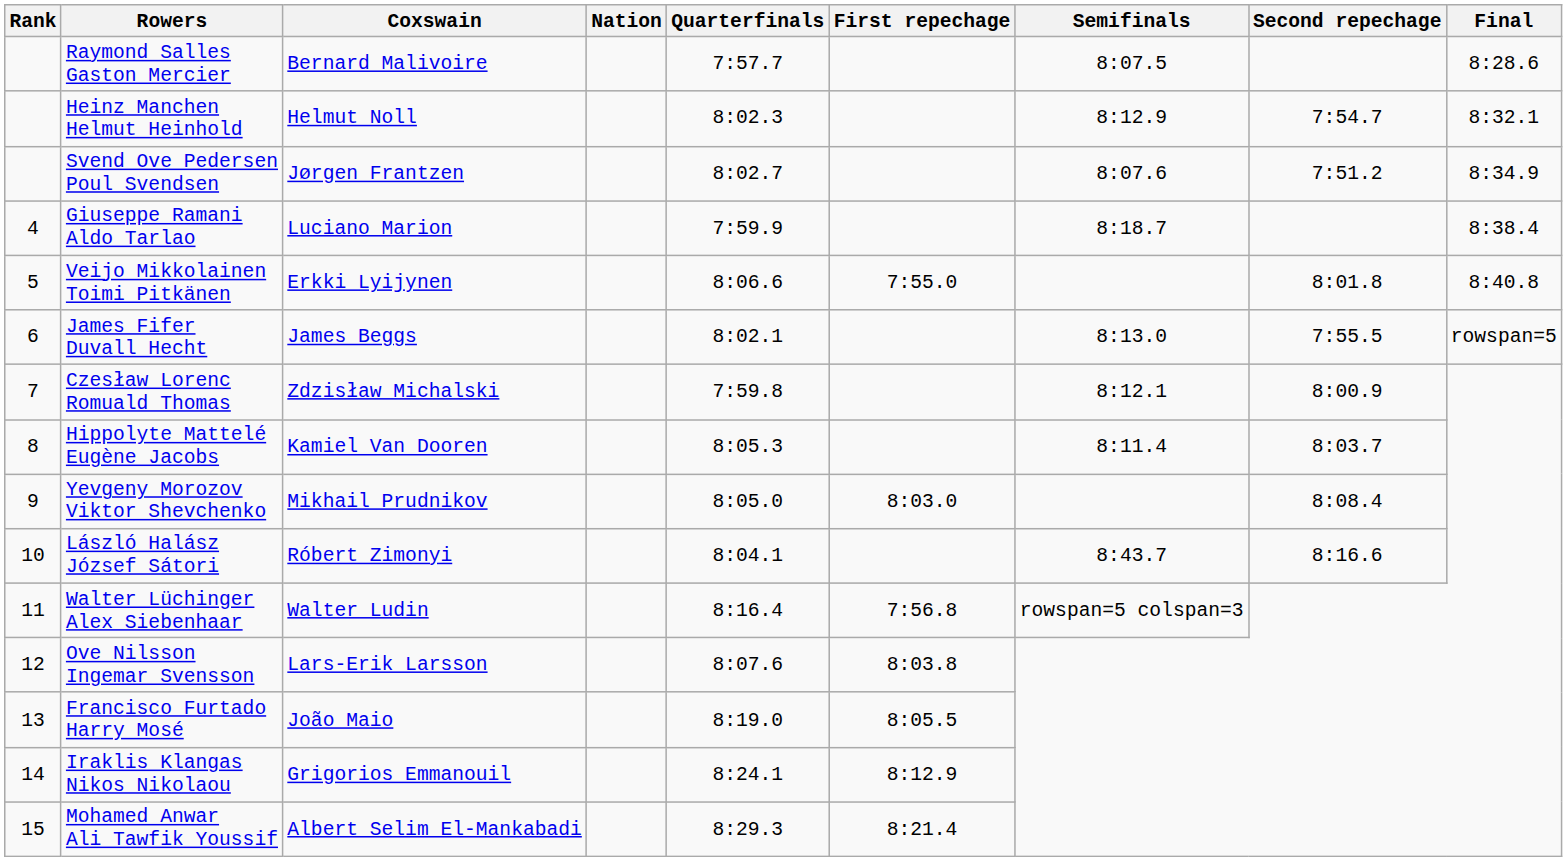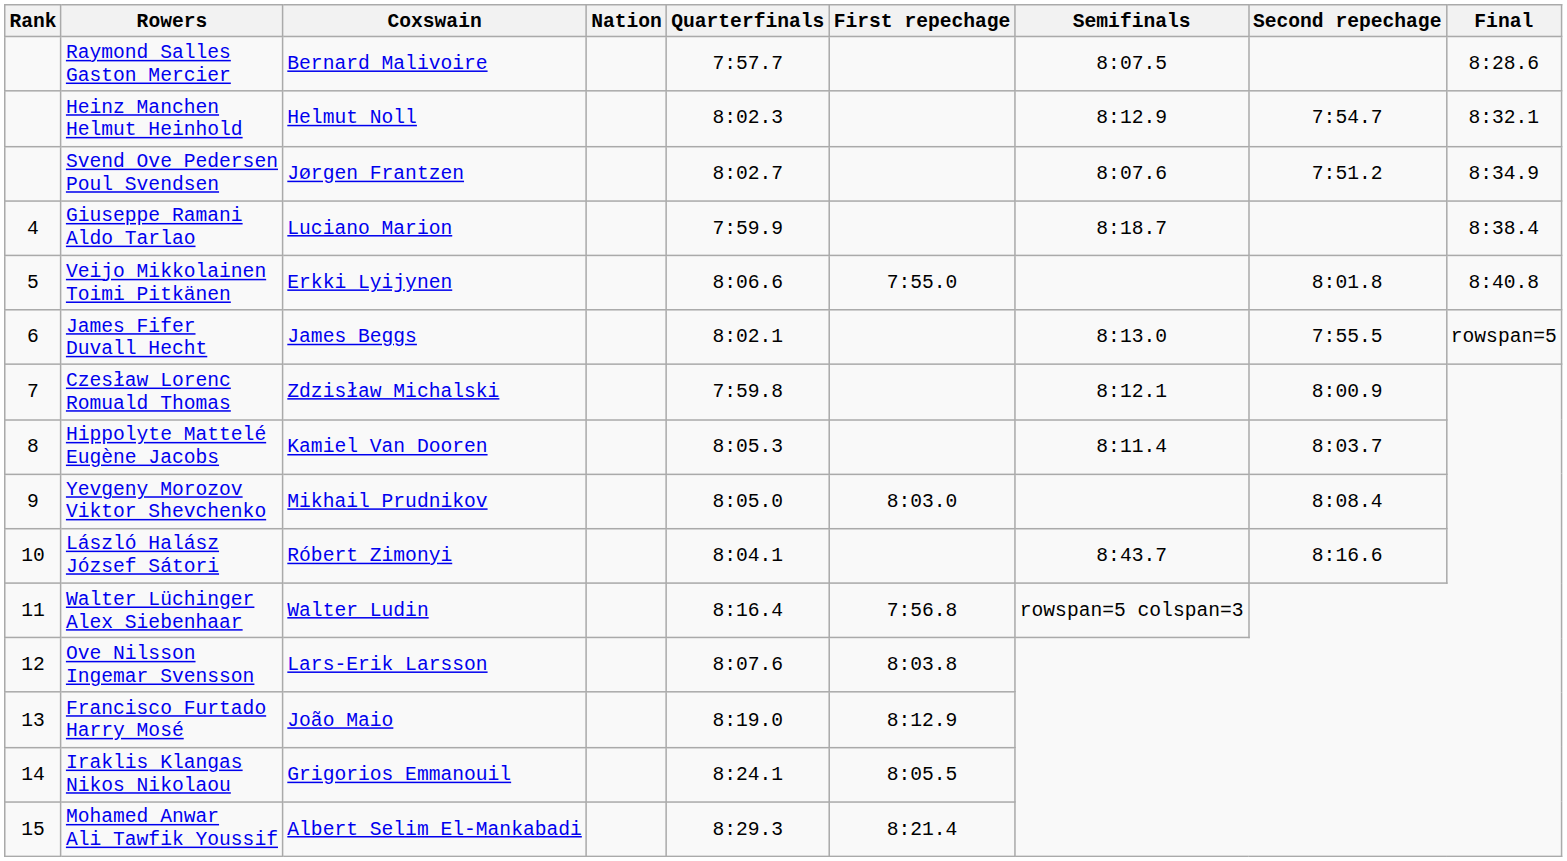(922, 720) 8:05.5 -> (922, 720) 8:12.9
(922, 774) 8:12.9 -> (922, 774) 8:05.5
